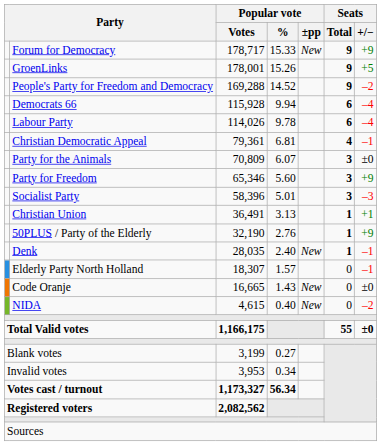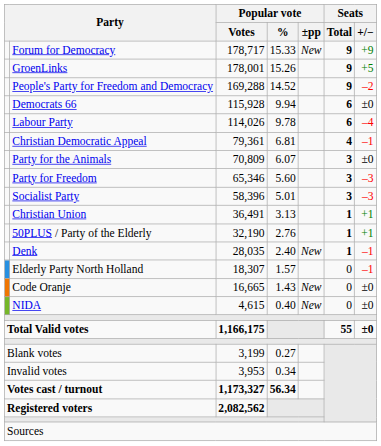(368, 104) –4 -> (368, 104) ±0
(367, 178) +9 -> (368, 178) –3
(367, 232) +9 -> (367, 232) +1
(368, 305) –2 -> (368, 305) ±0
